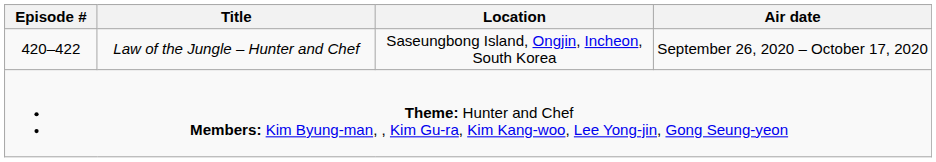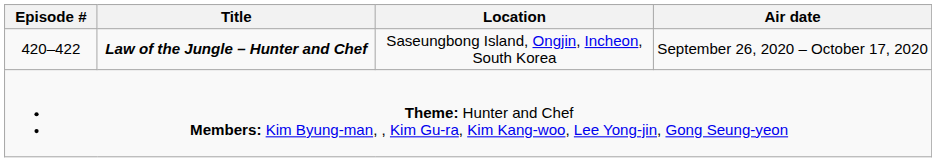(236, 49) normal -> (236, 49) bold
